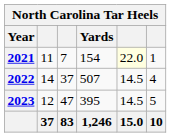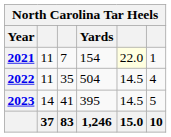(47, 79) 14 -> (47, 79) 11
(67, 79) 37 -> (67, 79) 35
(90, 79) 507 -> (90, 79) 504
(47, 100) 12 -> (47, 100) 14
(67, 100) 47 -> (67, 100) 41
